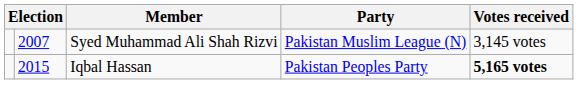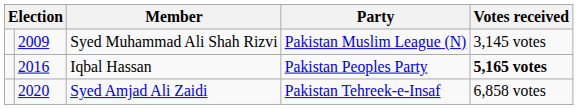(34, 41) 2007 -> (34, 41) 2009
(34, 66) 2015 -> (34, 66) 2016
+ row: (139, 91)
